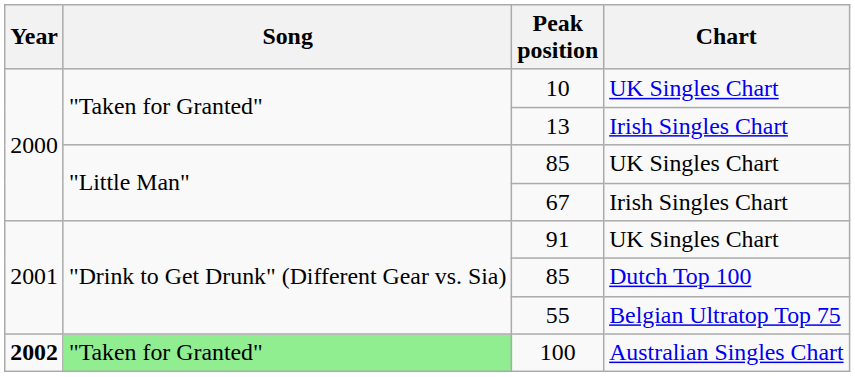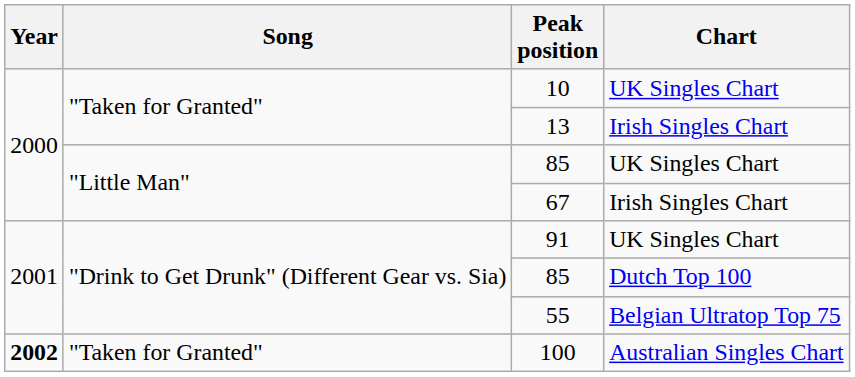(166, 352) lightgreen background -> (166, 352) no background
